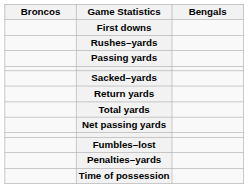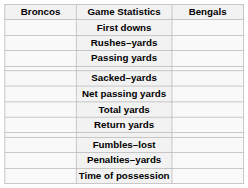rows swapped: (41, 125) <-> (41, 94)
